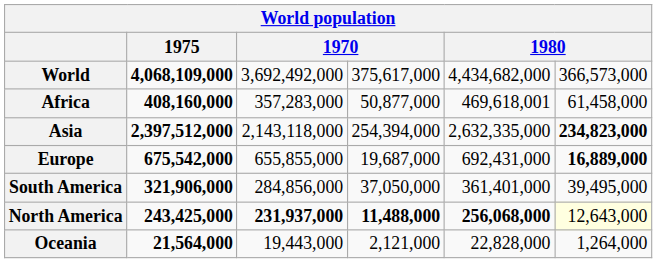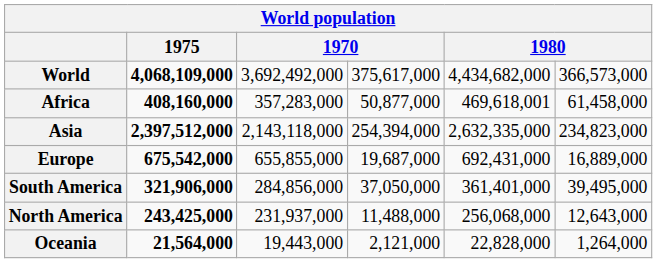(603, 131) bold -> (603, 131) normal
(608, 159) bold -> (608, 159) normal
(299, 215) bold -> (299, 215) normal
(401, 215) bold -> (401, 215) normal
(506, 215) bold -> (506, 215) normal
(608, 215) lightyellow background -> (608, 215) no background
